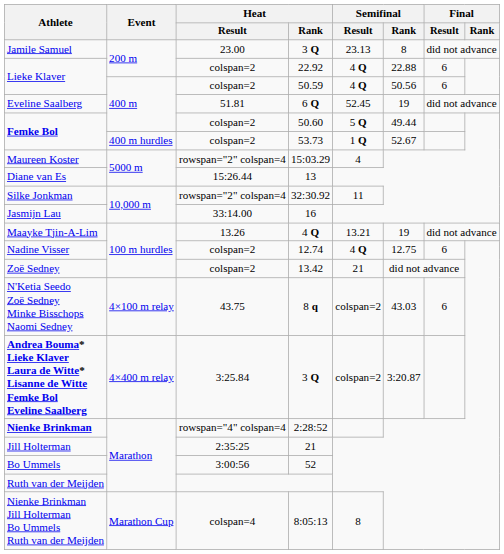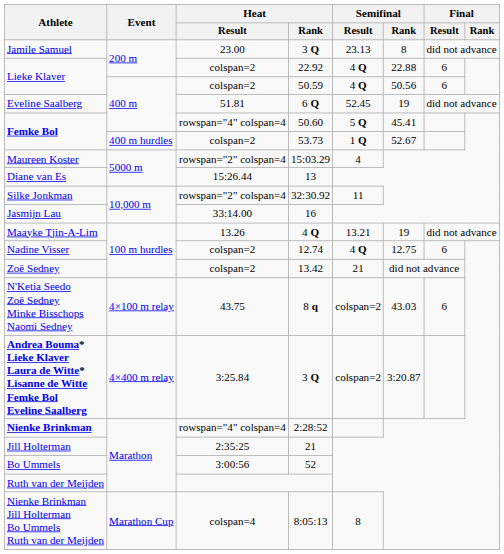(232, 122) colspan=2 -> (232, 122) rowspan="4" colspan=4
(404, 122) 49.44 -> (404, 122) 45.41
